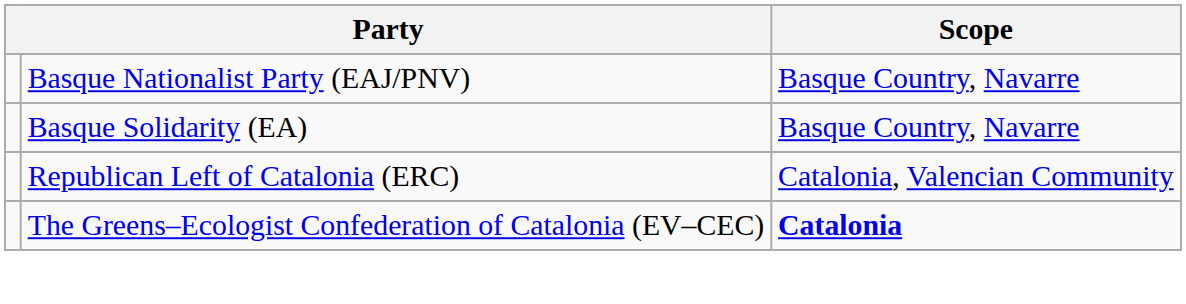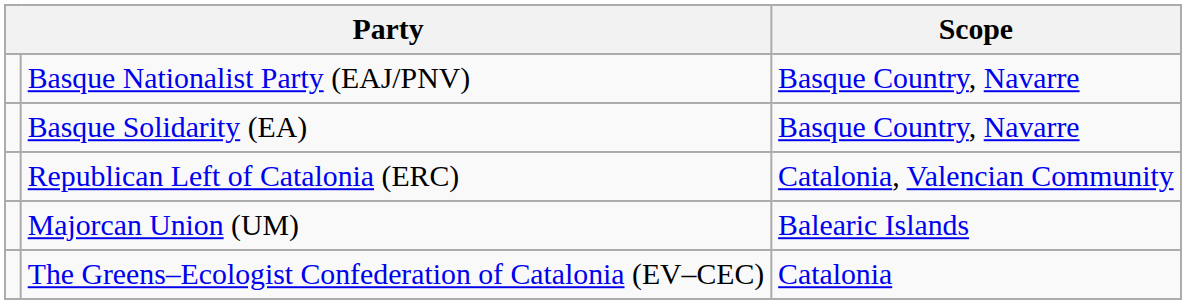+ row: (163, 225)
(840, 225) bold -> (835, 274) normal
